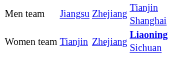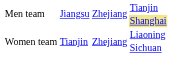(148, 21) no background -> (148, 21) khaki background
(149, 34) bold -> (148, 34) normal
